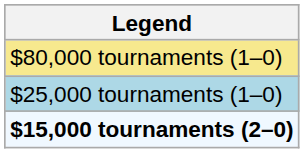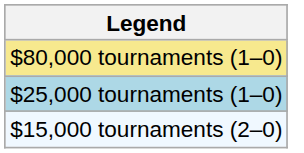(152, 129) bold -> (146, 129) normal
